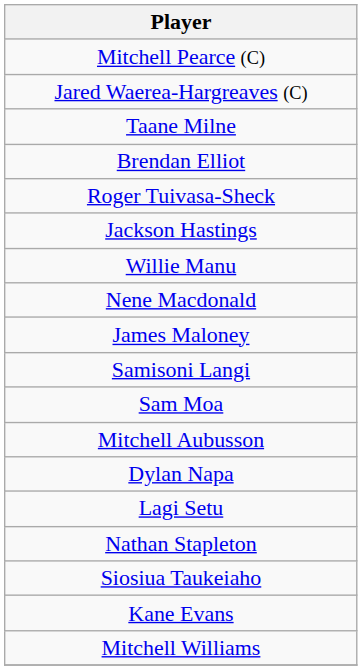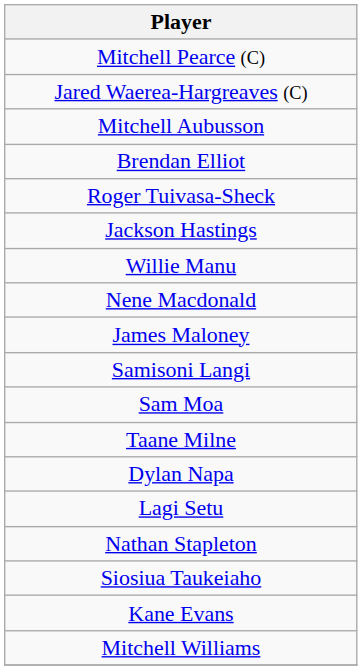(181, 126) Taane Milne -> (181, 126) Mitchell Aubusson
(181, 439) Mitchell Aubusson -> (181, 439) Taane Milne
